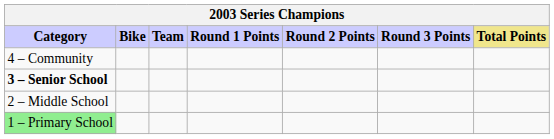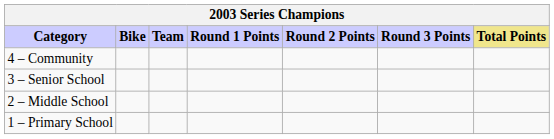(57, 79) bold -> (56, 79) normal
(60, 123) lightgreen background -> (60, 123) no background
